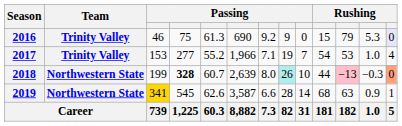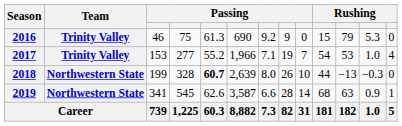(391, 37) lavender background -> (391, 37) no background
(185, 74) bold -> (185, 74) normal
(214, 74) normal -> (214, 74) bold
(287, 74) paleturquoise background -> (287, 74) no background
(347, 74) pink background -> (347, 74) no background
(391, 74) lightsalmon background -> (391, 74) no background
(158, 93) gold background -> (158, 93) no background
